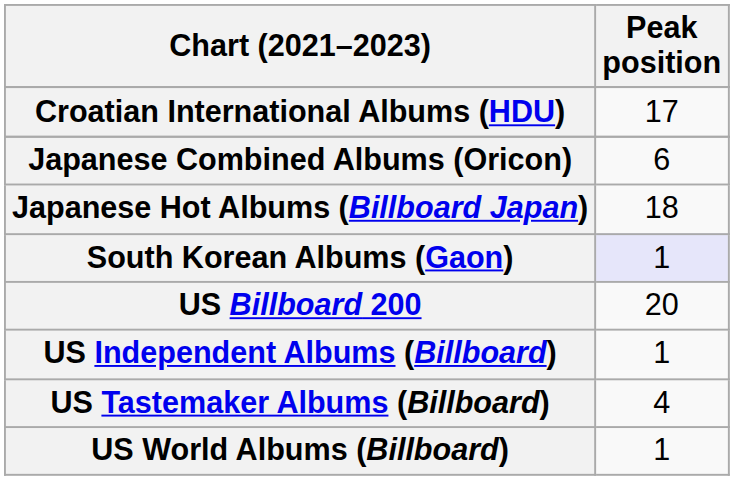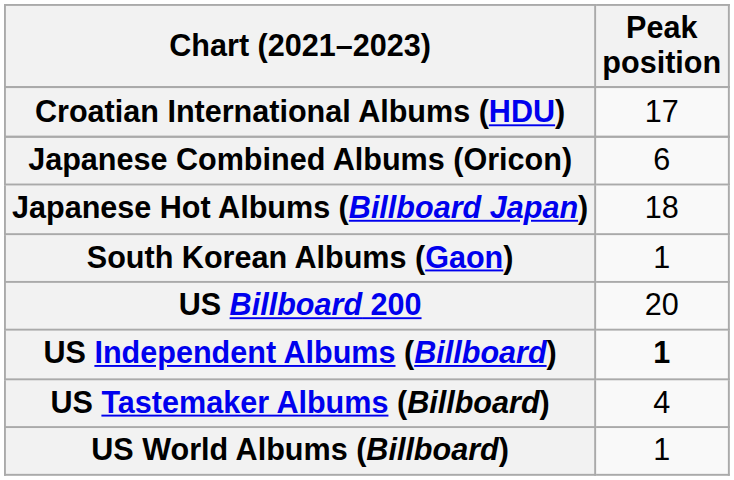(662, 256) lavender background -> (662, 256) no background
(662, 353) normal -> (662, 353) bold
